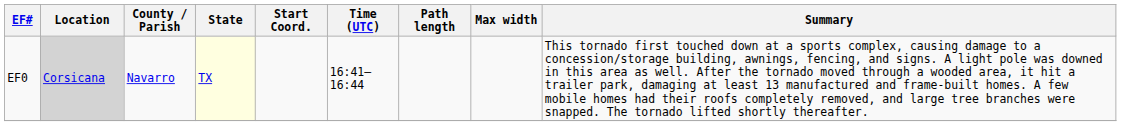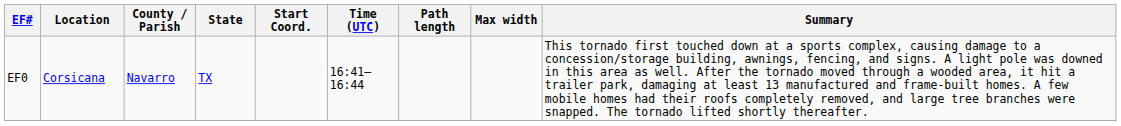(74, 79) lightgrey background -> (74, 79) no background
(205, 79) lightyellow background -> (205, 79) no background
